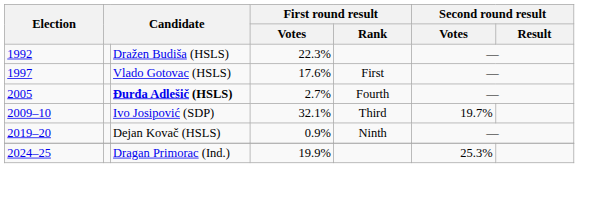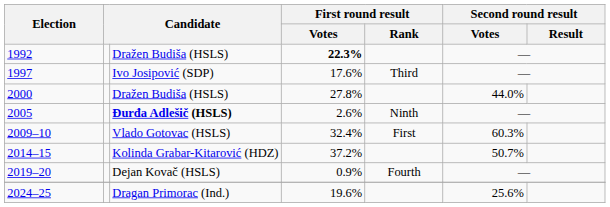(315, 53) normal -> (345, 53) bold
(172, 73) Vlado Gotovac (HSLS) -> (163, 73) Ivo Josipović (SDP)
(373, 73) First -> (404, 73) Third
+ row: (20, 93)
(318, 93) 2.7% -> (349, 113) 2.6%
(373, 93) Fourth -> (404, 113) Ninth
(164, 113) Ivo Josipović (SDP) -> (171, 133) Vlado Gotovac (HSLS)
(315, 113) 32.1% -> (346, 133) 32.4%
(373, 113) Third -> (404, 133) First
(476, 113) 19.7% -> (508, 133) 60.3%
+ row: (29, 152)
(373, 133) Ninth -> (404, 172) Fourth
(315, 152) 19.9% -> (346, 192) 19.6%
(476, 152) 25.3% -> (508, 192) 25.6%
